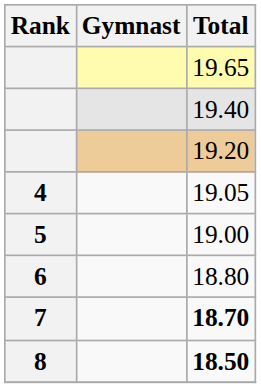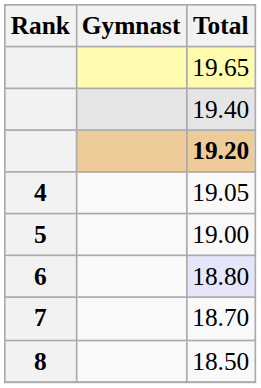(221, 151) normal -> (221, 151) bold
(221, 276) no background -> (221, 276) lavender background
(221, 318) bold -> (221, 318) normal
(221, 360) bold -> (221, 360) normal
